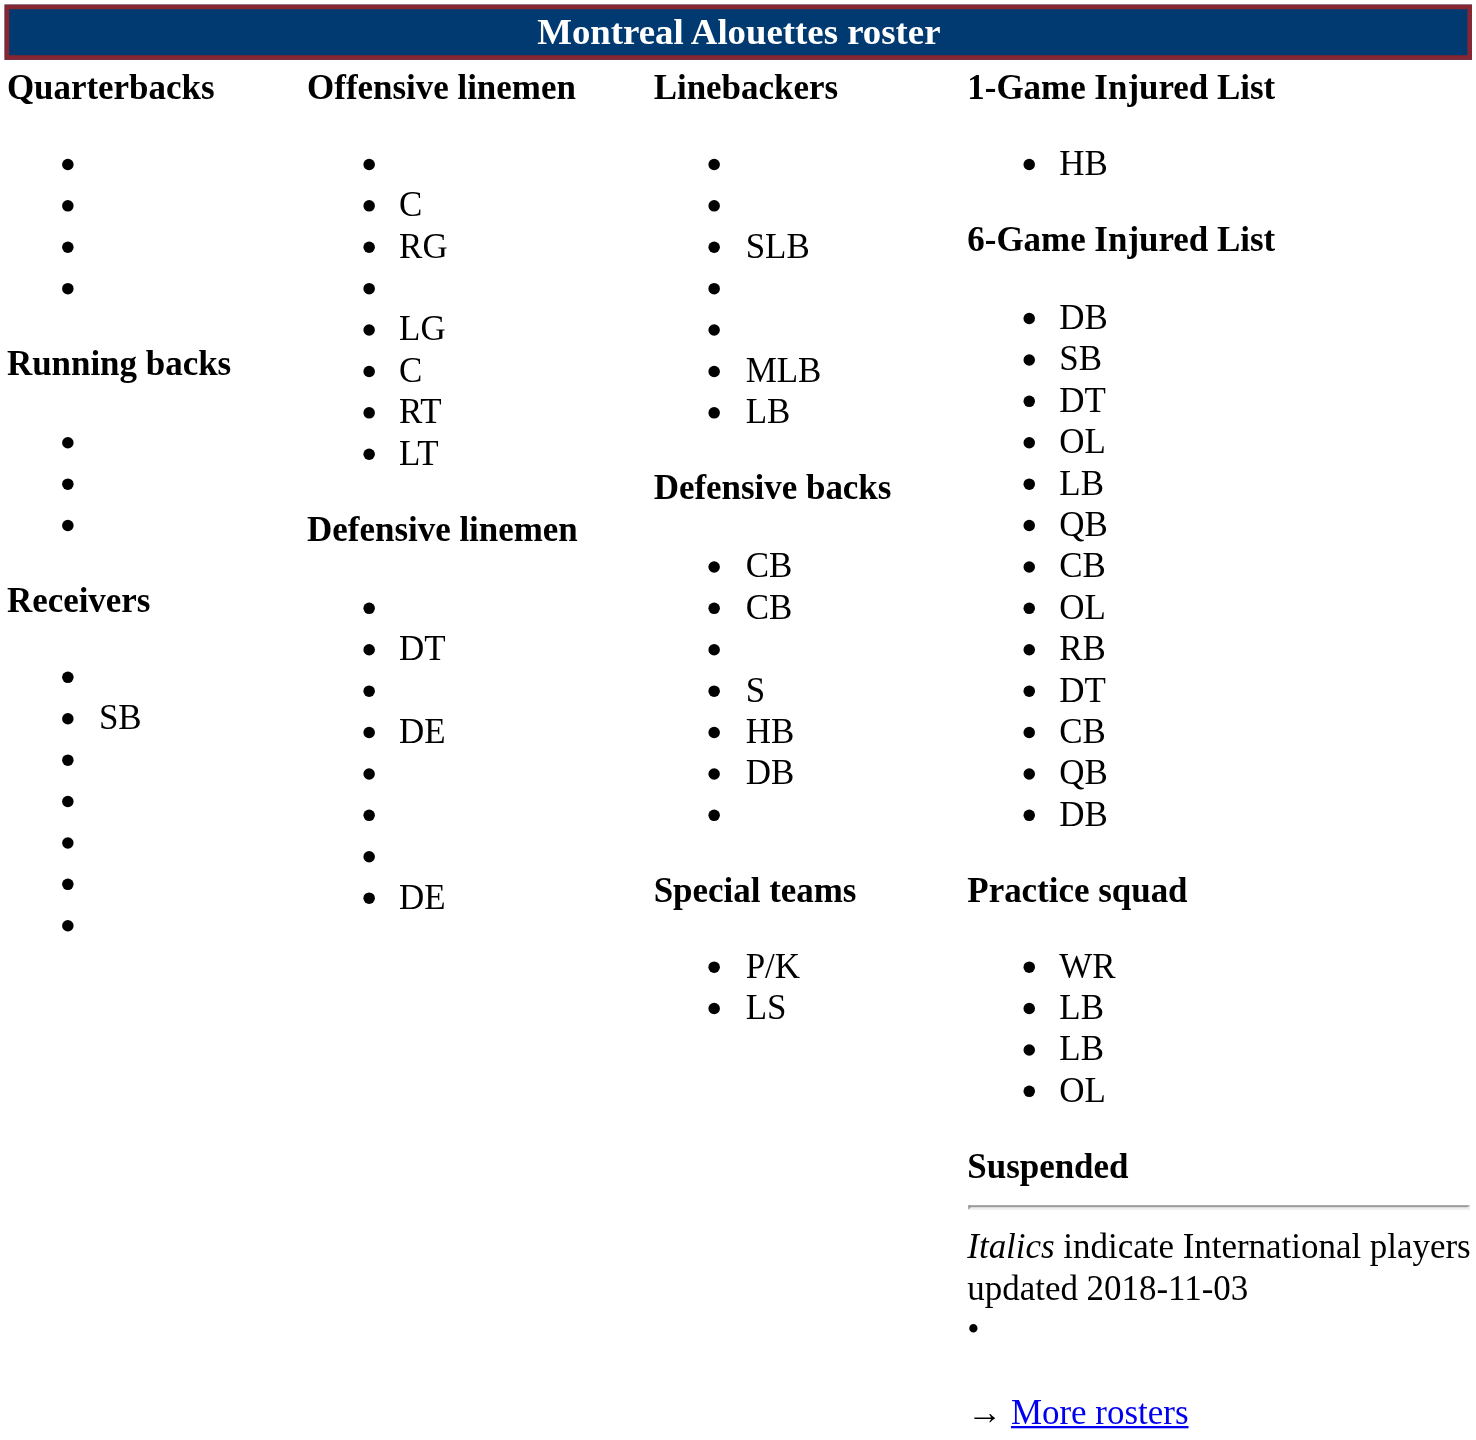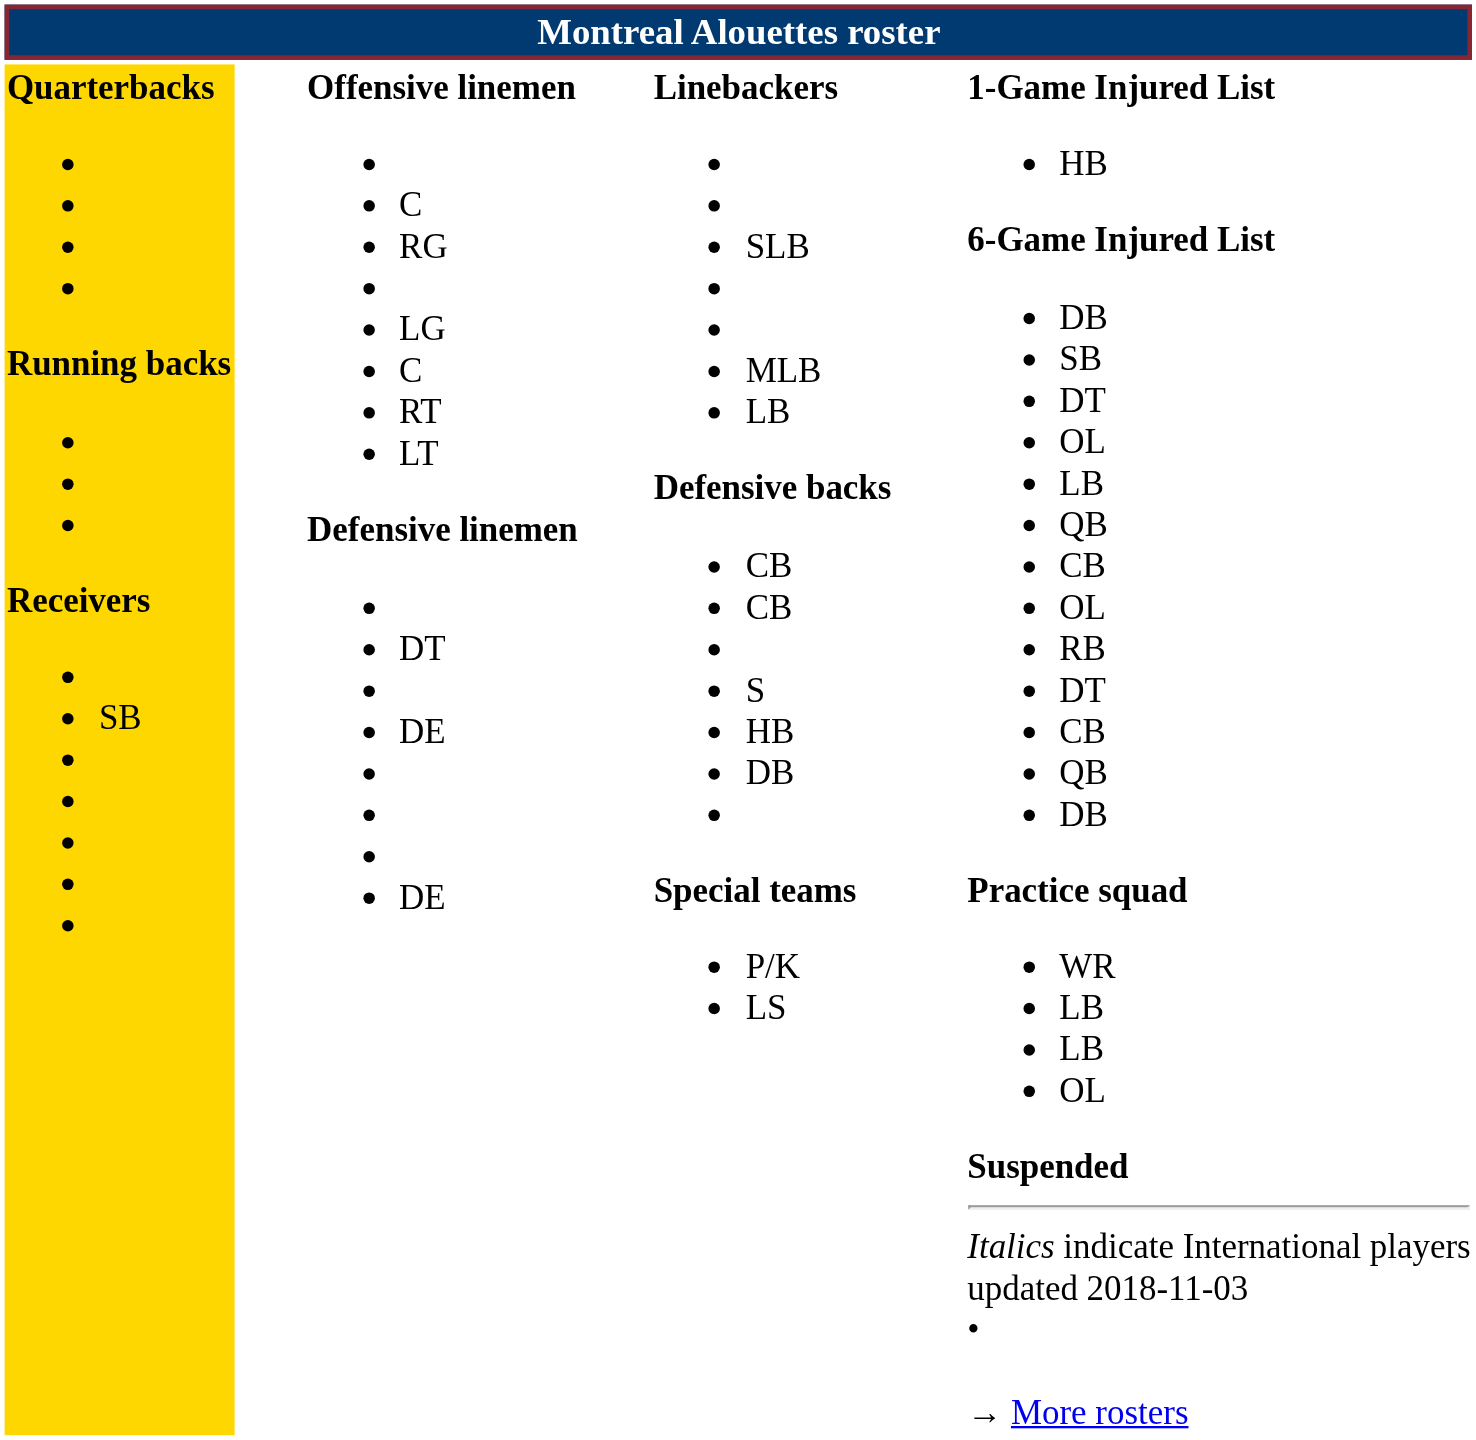(119, 506) no background -> (119, 506) gold background
